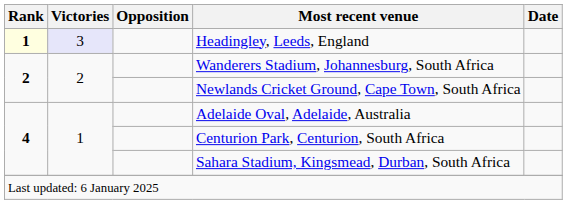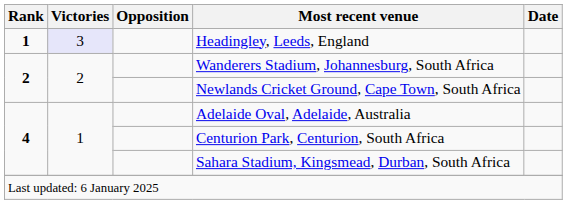(26, 41) lightyellow background -> (26, 41) no background
